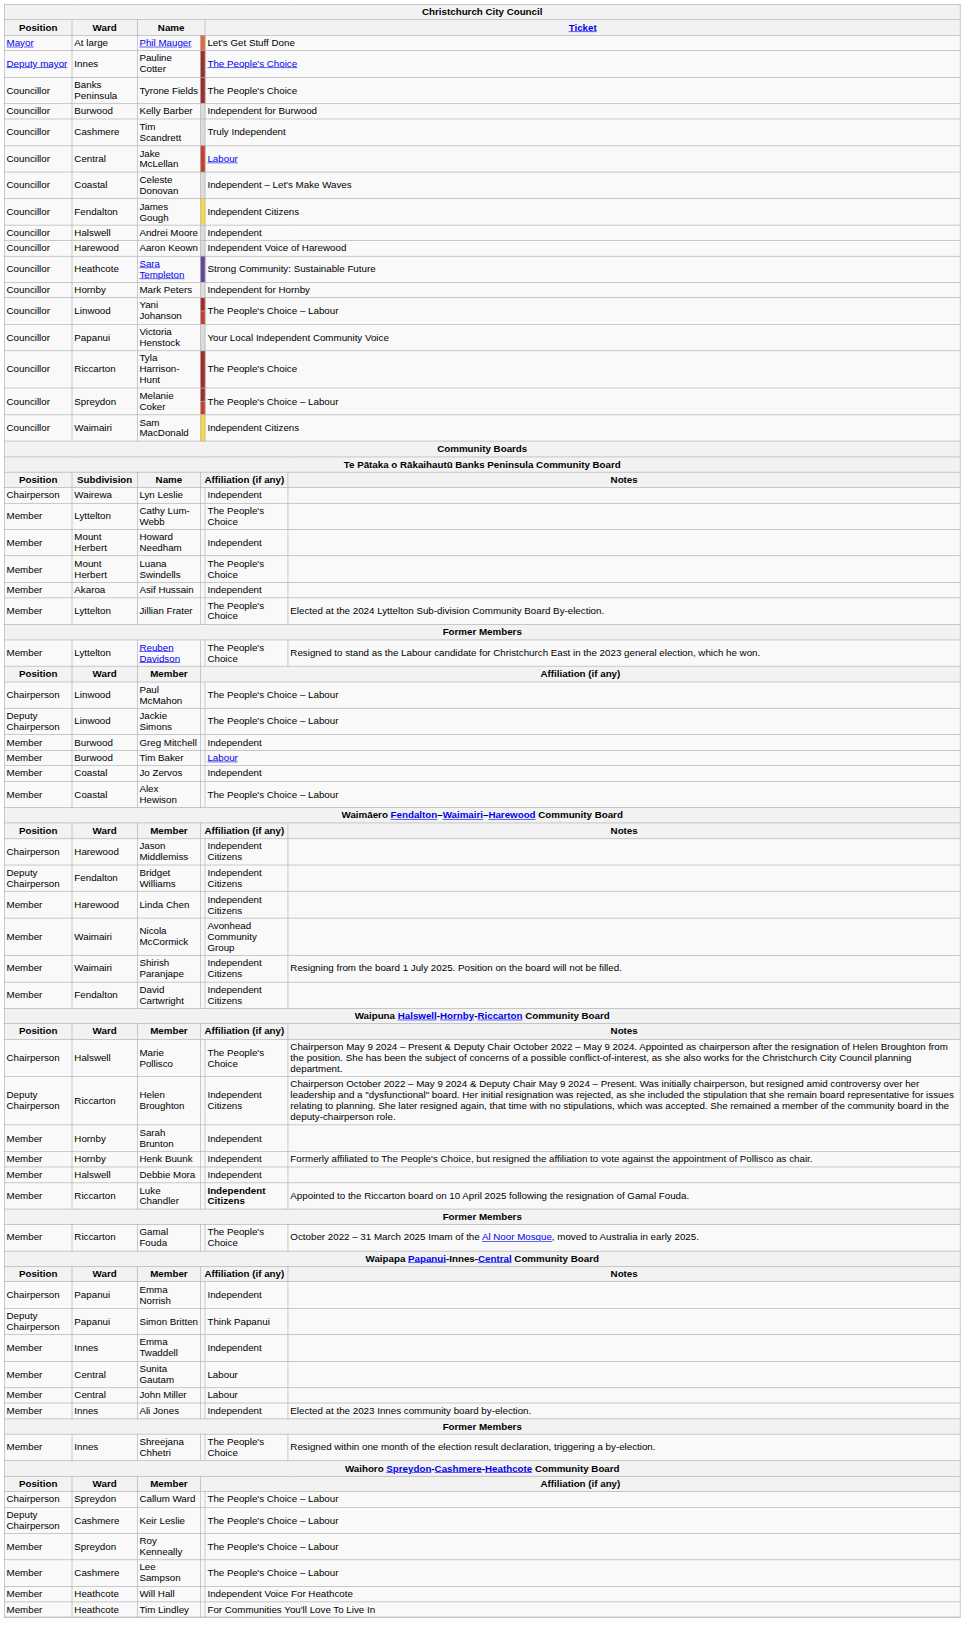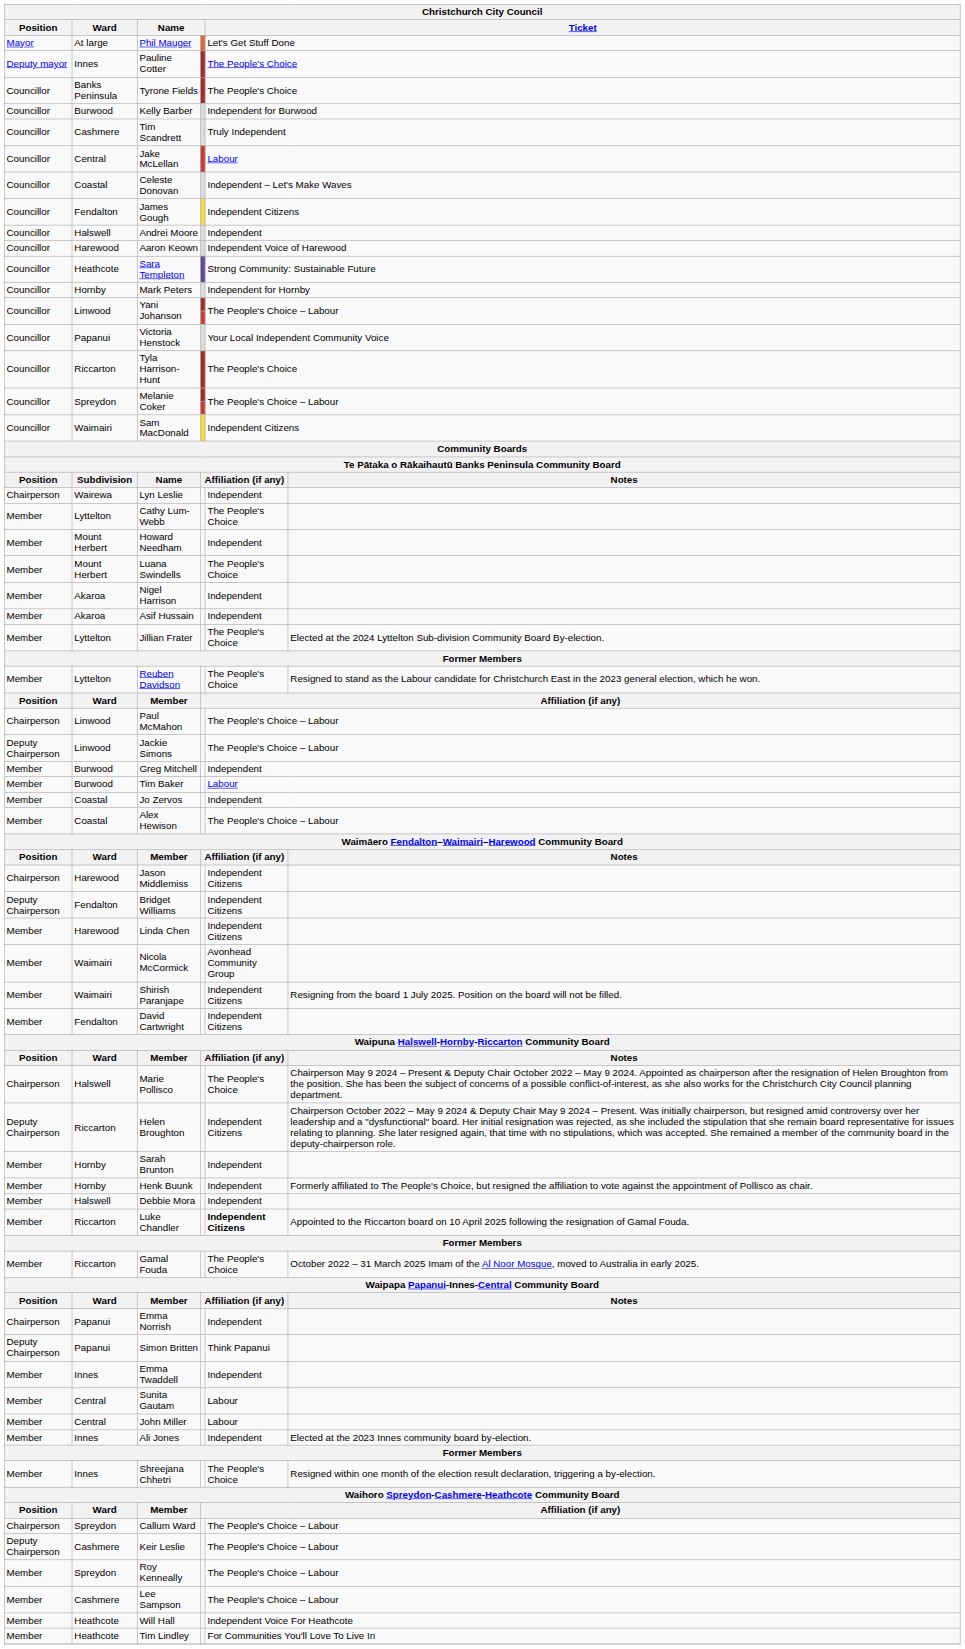+ row: (90, 595)
